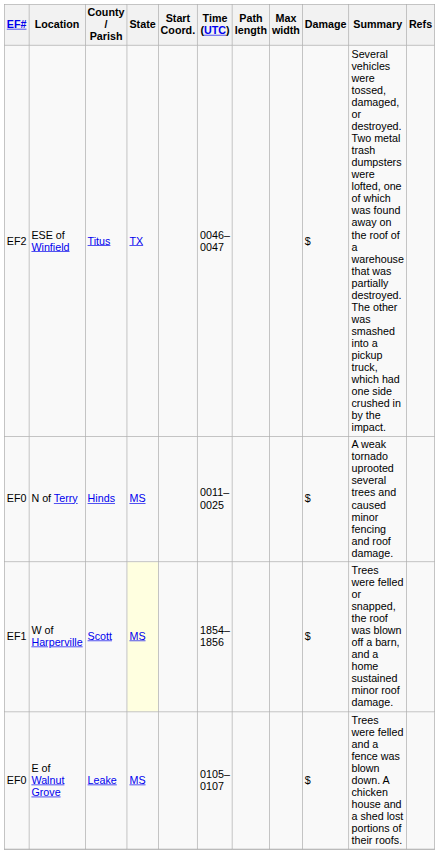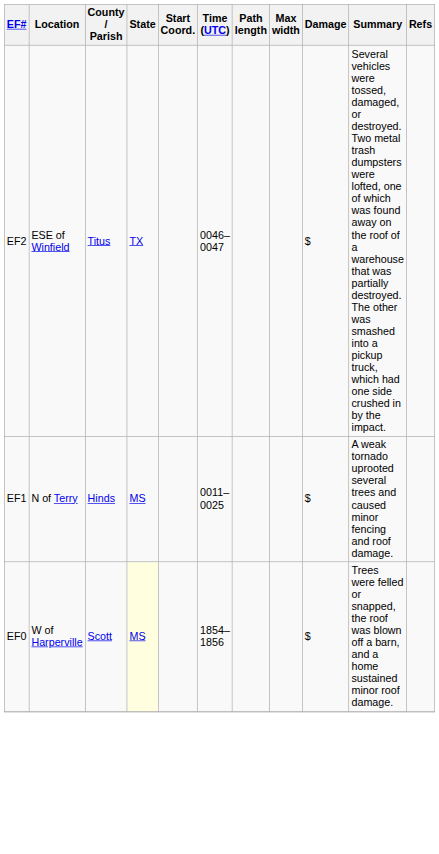(17, 499) EF0 -> (17, 499) EF1
(17, 636) EF1 -> (17, 636) EF0
- row: (48, 780)
